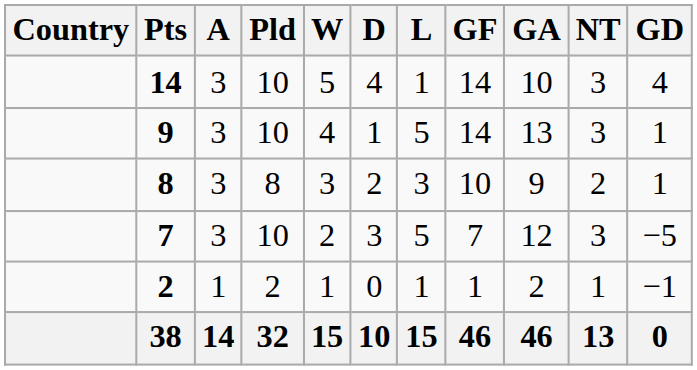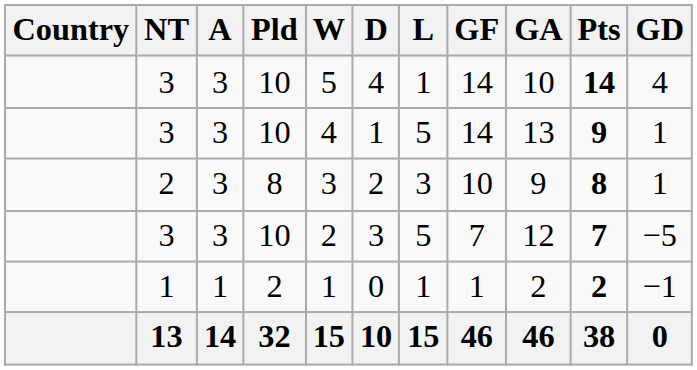columns swapped: (598, 30) <-> (166, 30)
